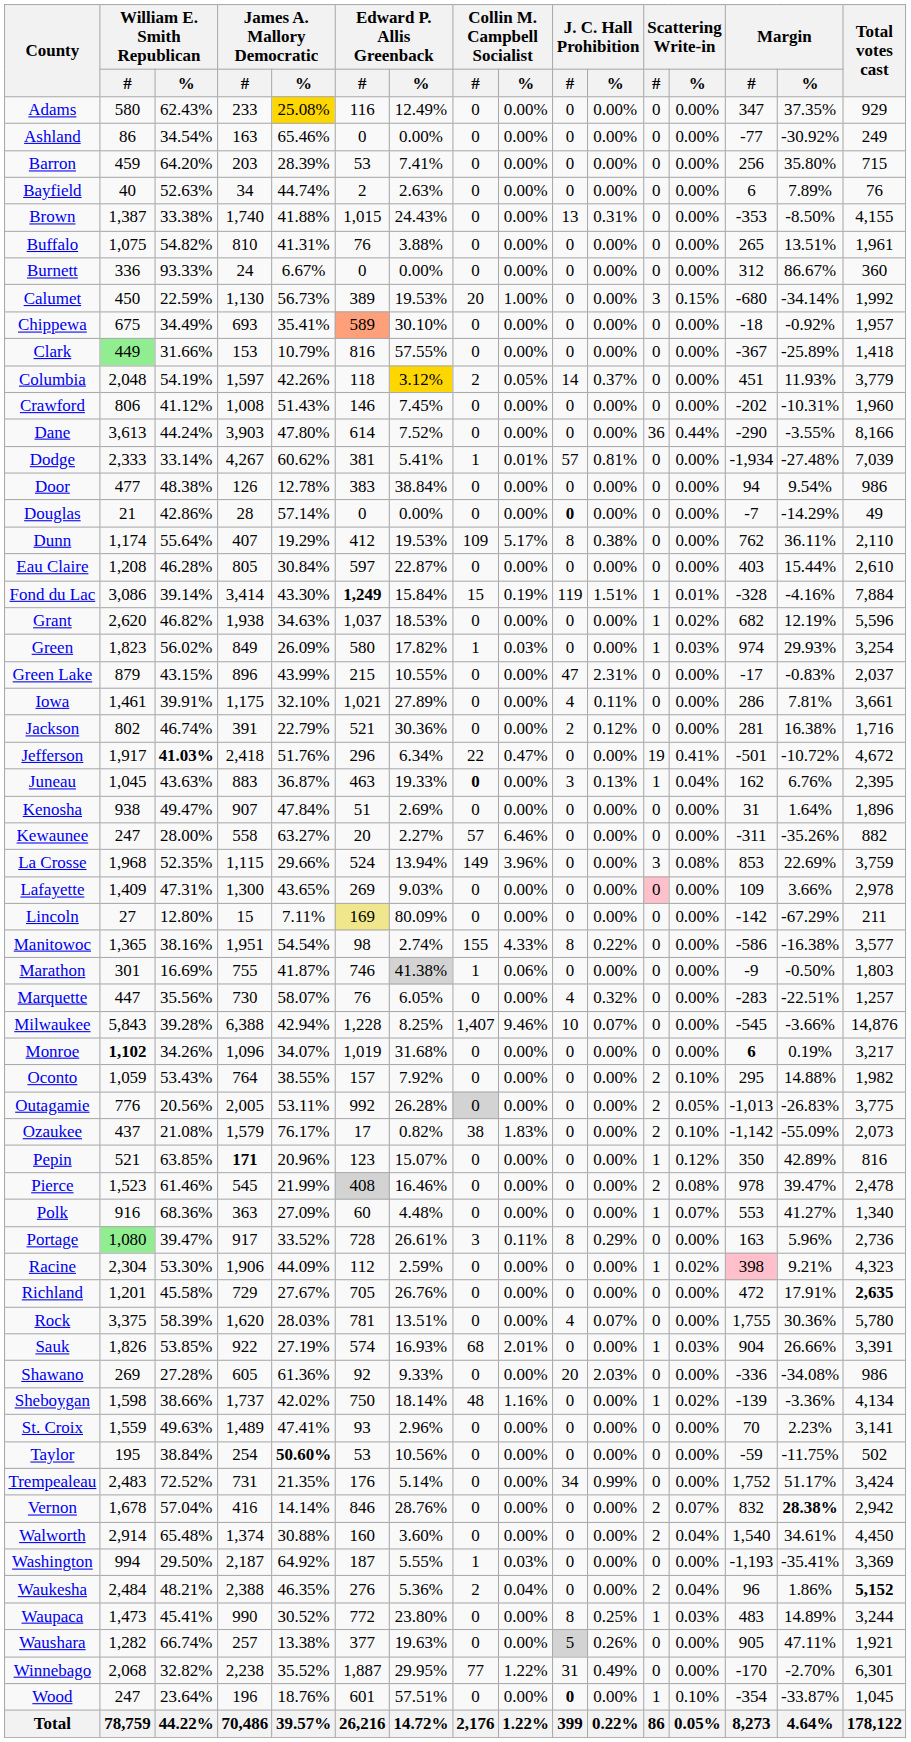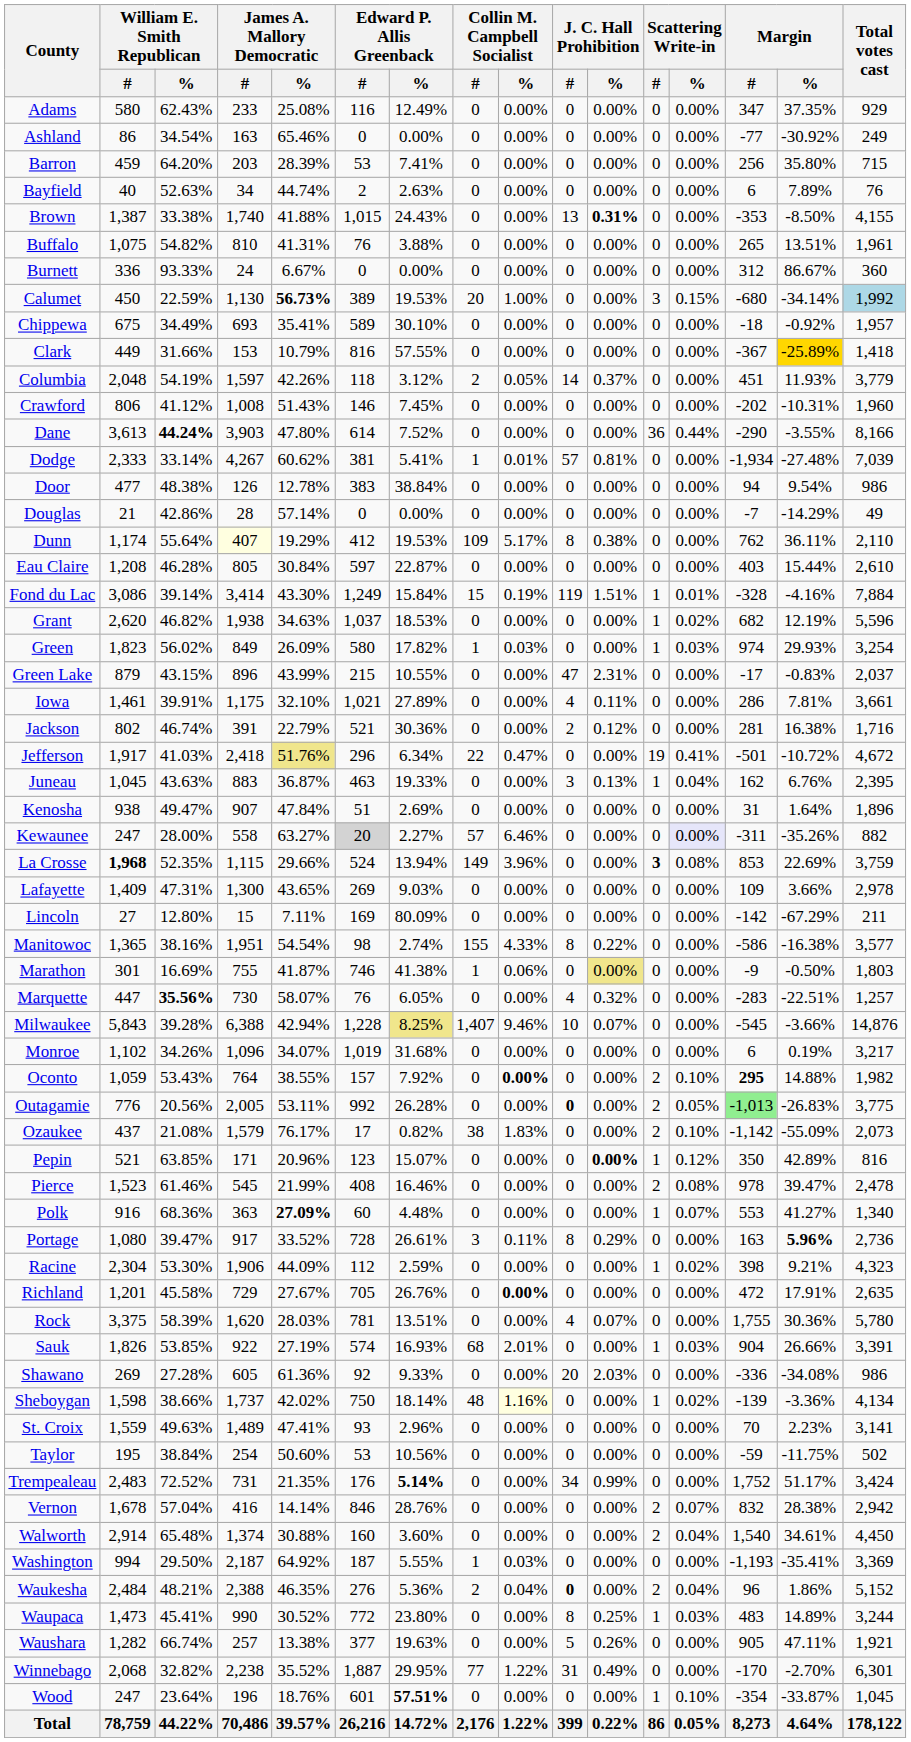(304, 109) gold background -> (304, 109) no background
(615, 217) normal -> (615, 217) bold
(304, 298) normal -> (304, 298) bold
(874, 298) no background -> (874, 298) lightblue background
(362, 325) lightsalmon background -> (362, 325) no background
(127, 351) lightgreen background -> (127, 351) no background
(810, 351) no background -> (810, 351) gold background
(421, 378) gold background -> (421, 378) no background
(186, 432) normal -> (186, 432) bold
(570, 513) bold -> (570, 513) normal
(245, 540) no background -> (245, 540) lightyellow background
(362, 594) bold -> (362, 594) normal
(186, 755) bold -> (186, 755) normal
(304, 755) no background -> (304, 755) khaki background
(475, 782) bold -> (475, 782) normal
(362, 836) no background -> (362, 836) lightgrey background
(697, 836) no background -> (697, 836) lavender background
(127, 863) normal -> (127, 863) bold
(656, 863) normal -> (656, 863) bold
(656, 889) pink background -> (656, 889) no background
(362, 916) khaki background -> (362, 916) no background
(421, 970) lightgrey background -> (421, 970) no background
(615, 970) no background -> (615, 970) khaki background
(186, 997) normal -> (186, 997) bold
(421, 1024) no background -> (421, 1024) khaki background
(127, 1051) bold -> (127, 1051) normal
(751, 1051) bold -> (751, 1051) normal
(526, 1078) normal -> (526, 1078) bold
(751, 1078) normal -> (751, 1078) bold
(475, 1105) lightgrey background -> (475, 1105) no background
(570, 1105) normal -> (570, 1105) bold
(751, 1105) no background -> (751, 1105) lightgreen background
(245, 1158) bold -> (245, 1158) normal
(615, 1158) normal -> (615, 1158) bold
(362, 1185) lightgrey background -> (362, 1185) no background
(304, 1212) normal -> (304, 1212) bold
(127, 1239) lightgreen background -> (127, 1239) no background
(810, 1239) normal -> (810, 1239) bold
(751, 1266) pink background -> (751, 1266) no background
(526, 1293) normal -> (526, 1293) bold
(874, 1293) bold -> (874, 1293) normal
(526, 1400) no background -> (526, 1400) lightyellow background
(304, 1454) bold -> (304, 1454) normal
(421, 1481) normal -> (421, 1481) bold
(810, 1508) bold -> (810, 1508) normal
(570, 1589) normal -> (570, 1589) bold
(874, 1589) bold -> (874, 1589) normal
(570, 1643) lightgrey background -> (570, 1643) no background
(421, 1696) normal -> (421, 1696) bold
(570, 1696) bold -> (570, 1696) normal
